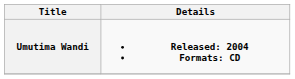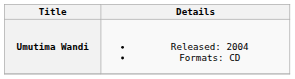(196, 52) bold -> (196, 52) normal
